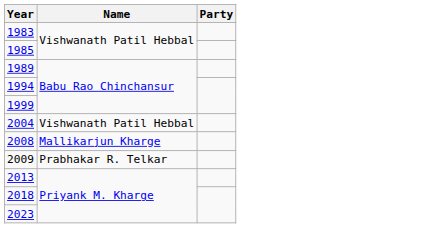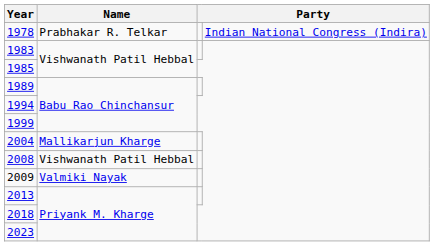+ row: (21, 32)
(117, 123) Vishwanath Patil Hebbal -> (100, 141) Mallikarjun Kharge
(100, 141) Mallikarjun Kharge -> (117, 159) Vishwanath Patil Hebbal
(103, 159) Prabhakar R. Telkar -> (83, 178) Valmiki Nayak
